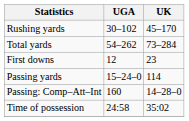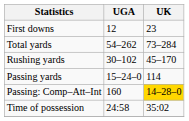rows swapped: (30, 60) <-> (36, 28)
(164, 92) no background -> (164, 92) gold background
